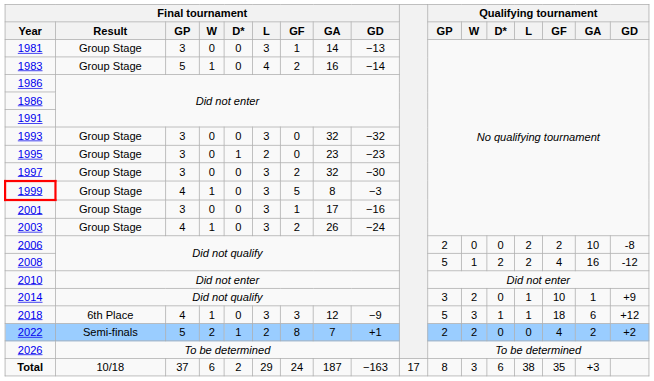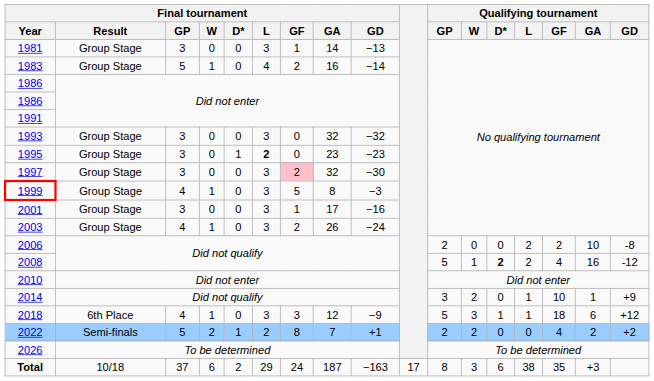(266, 154) normal -> (266, 154) bold
(297, 172) no background -> (297, 172) pink background
(501, 262) normal -> (501, 262) bold
